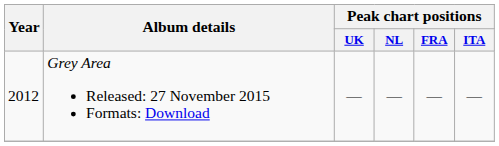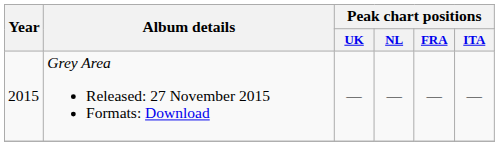(24, 96) 2012 -> (24, 96) 2015
